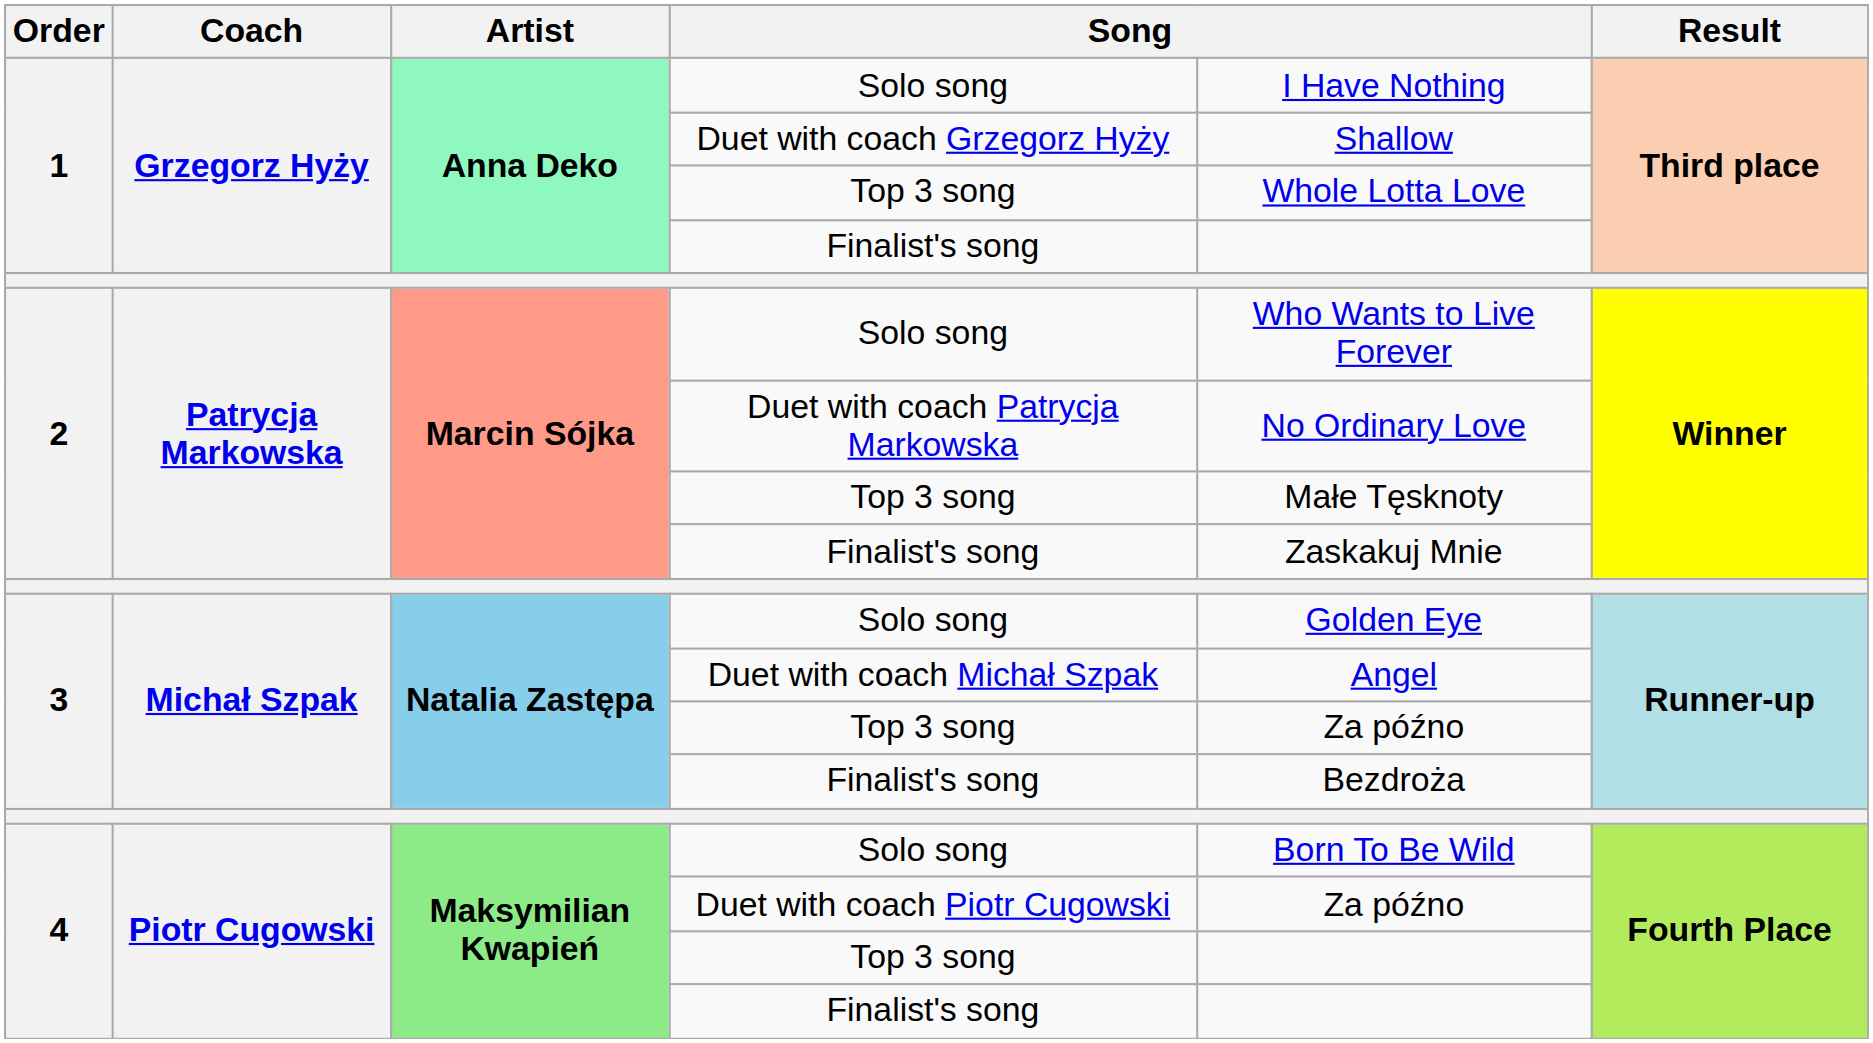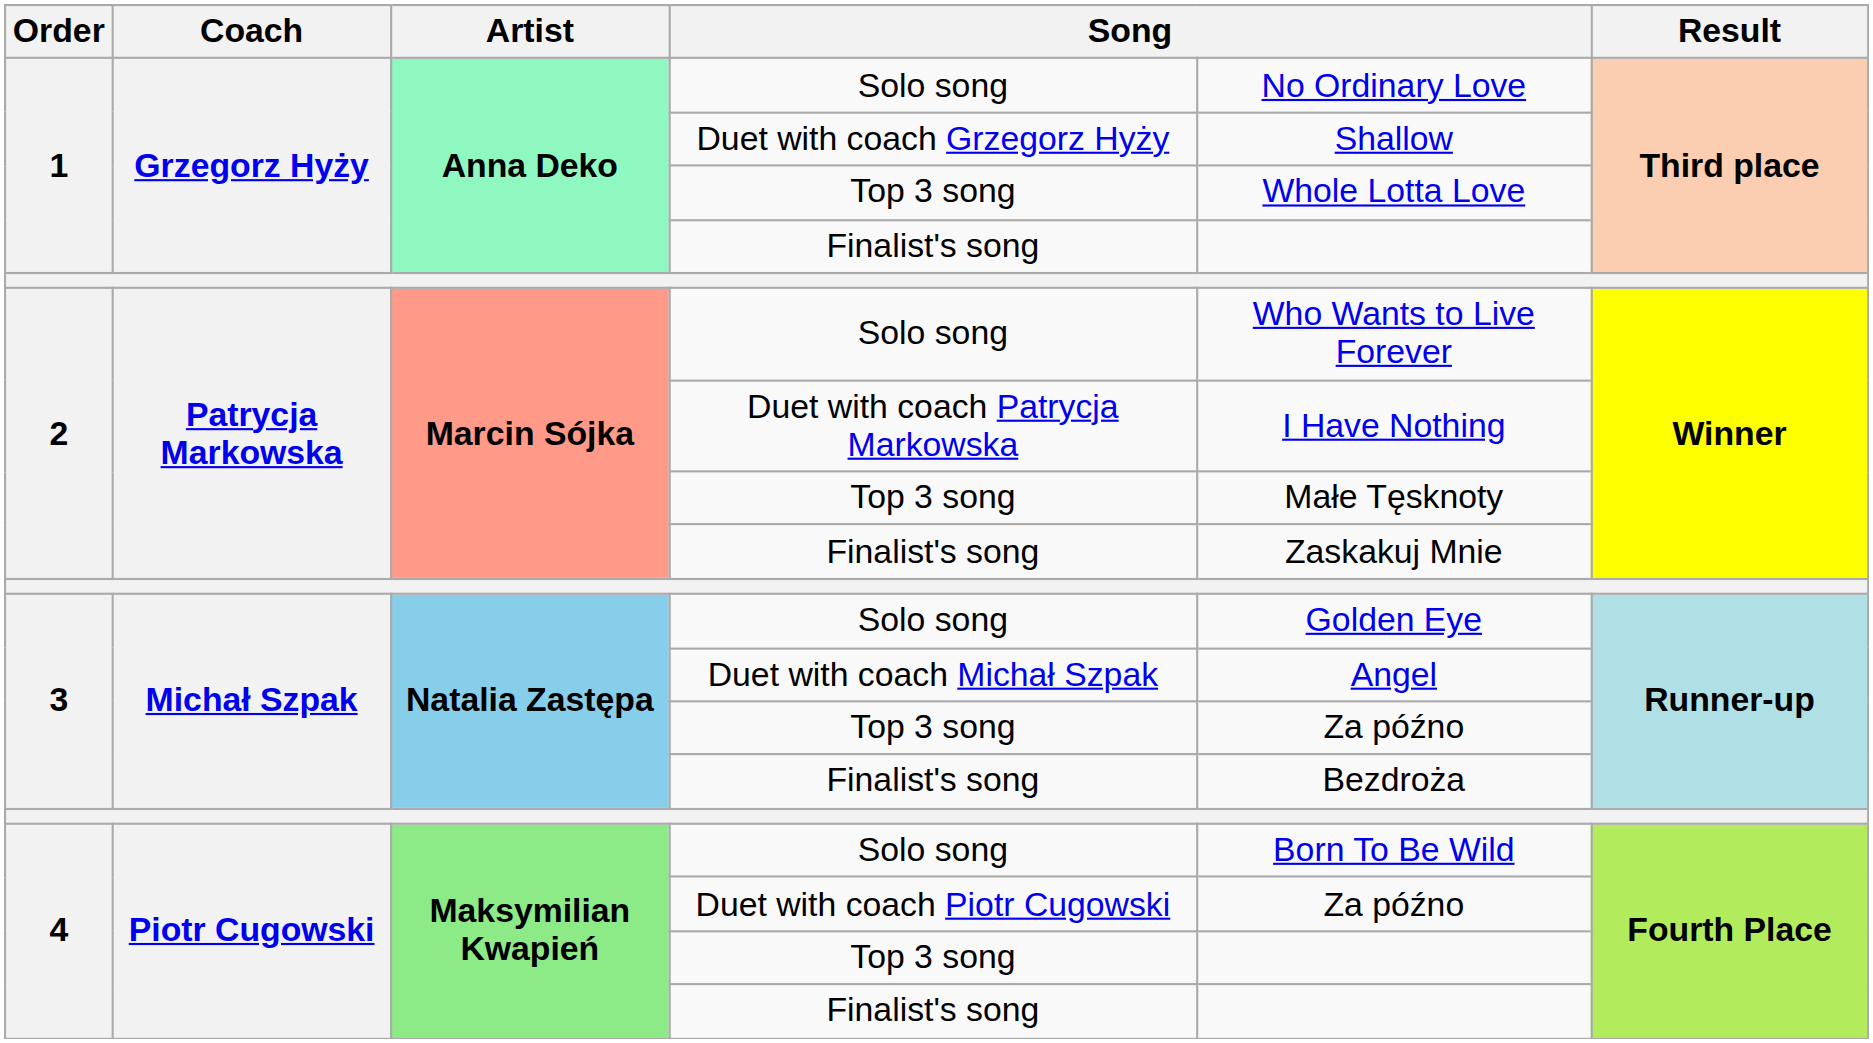(1394, 84) I Have Nothing -> (1394, 84) No Ordinary Love
(1394, 425) No Ordinary Love -> (1394, 425) I Have Nothing
